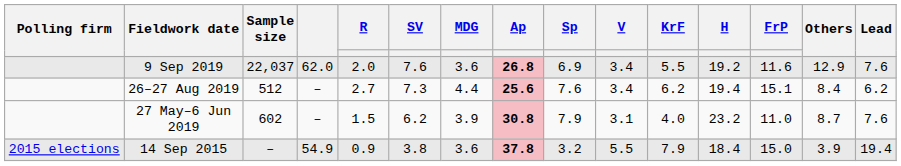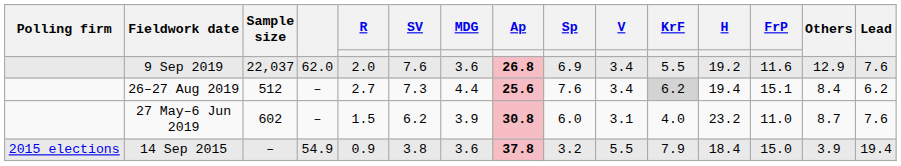(673, 89) no background -> (673, 89) lightgrey background
(570, 119) 7.9 -> (570, 119) 6.0
